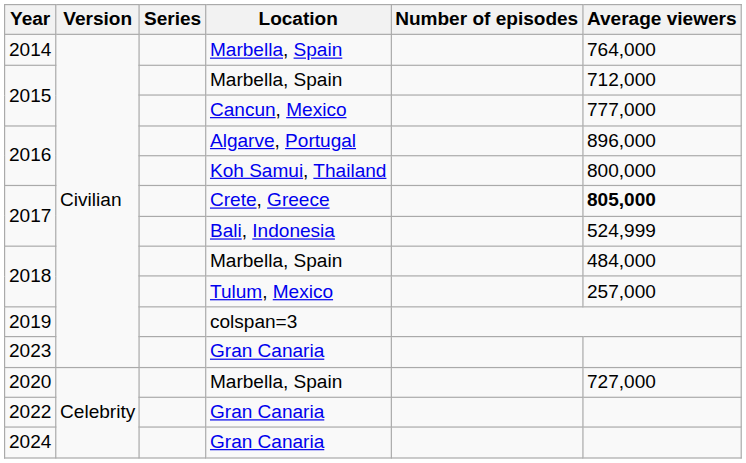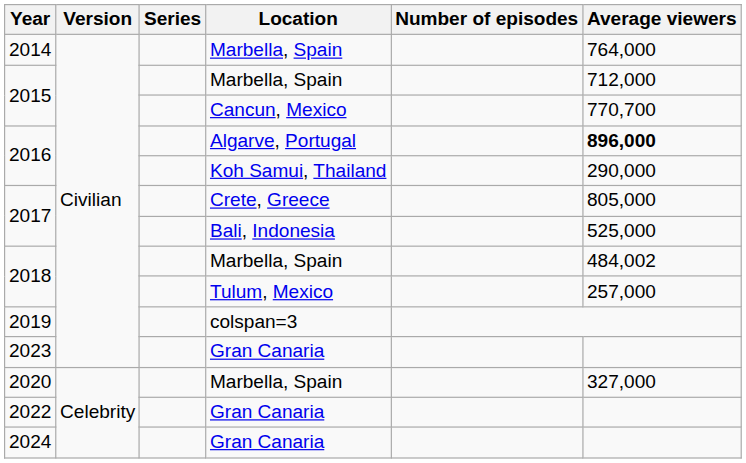(621, 110) 777,000 -> (621, 110) 770,700
(621, 140) normal -> (621, 140) bold
(621, 170) 800,000 -> (621, 170) 290,000
(621, 200) bold -> (621, 200) normal
(621, 230) 524,999 -> (621, 230) 525,000
(621, 261) 484,000 -> (621, 261) 484,002
(621, 381) 727,000 -> (621, 381) 327,000
